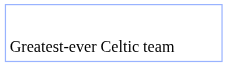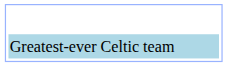(92, 47) no background -> (92, 47) lightblue background
